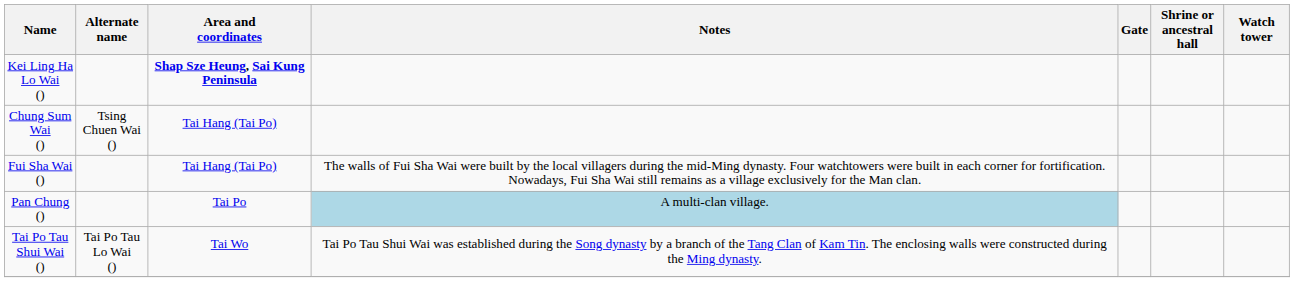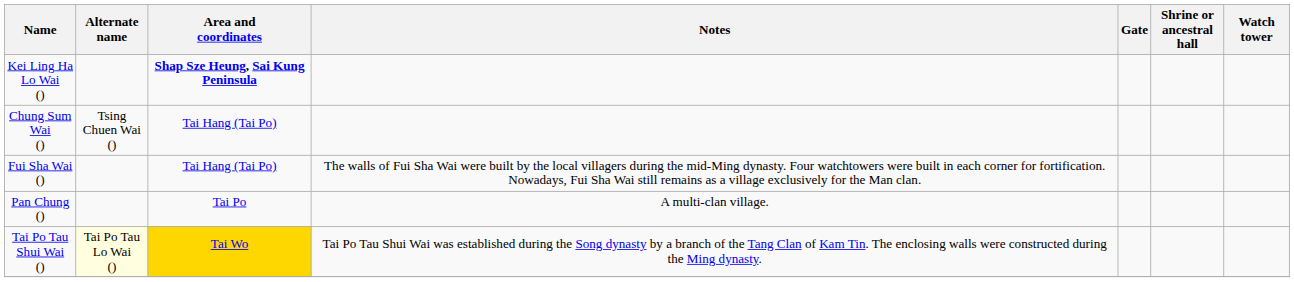(715, 201) lightblue background -> (715, 201) no background
(112, 251) no background -> (112, 251) lightyellow background
(230, 244) no background -> (230, 244) gold background
